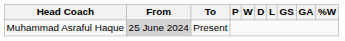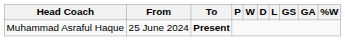(159, 28) lightgrey background -> (159, 28) no background
(210, 28) normal -> (212, 28) bold
